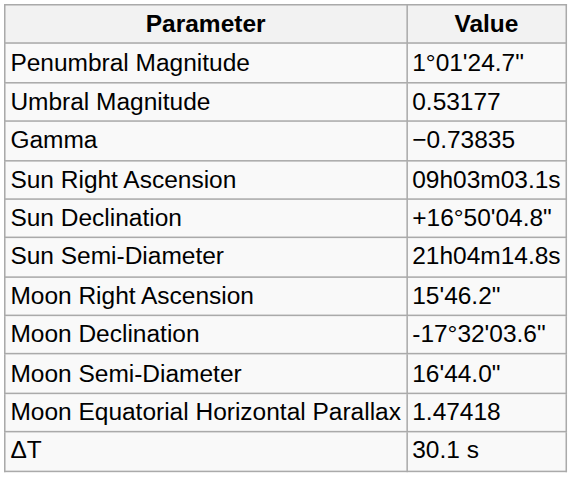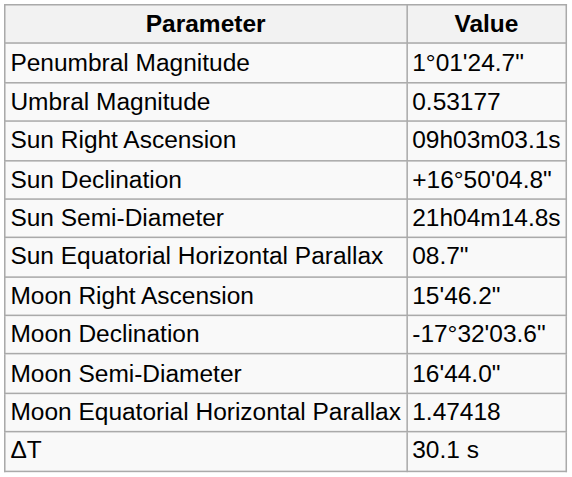- row: (54, 140)
+ row: (197, 256)
